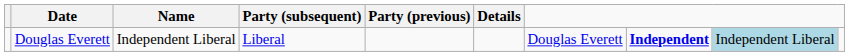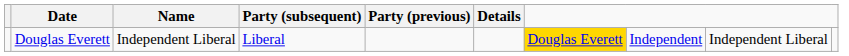(575, 39) no background -> (575, 39) gold background
(669, 39) bold -> (666, 39) normal
(775, 39) lightblue background -> (768, 39) no background
